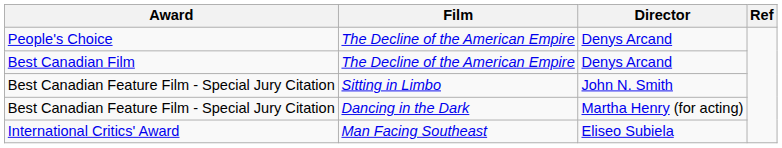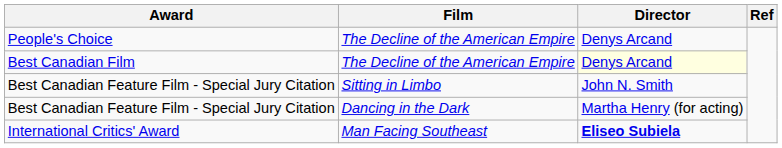(627, 62) no background -> (627, 62) lightyellow background
(628, 131) normal -> (631, 131) bold
